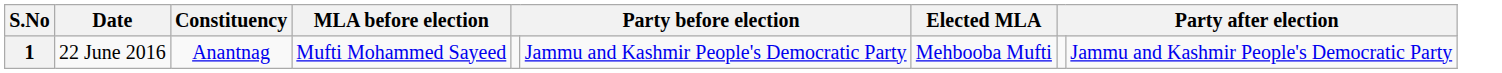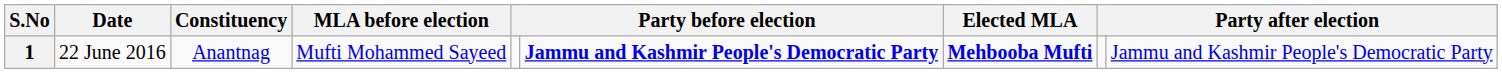(716, 52) normal -> (731, 52) bold
(984, 52) normal -> (1020, 52) bold
